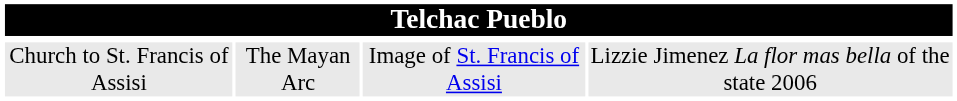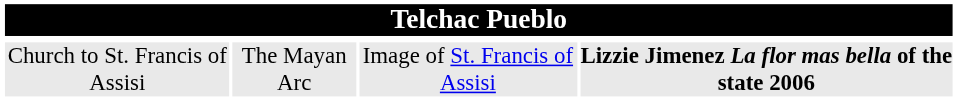(770, 69) normal -> (766, 69) bold
